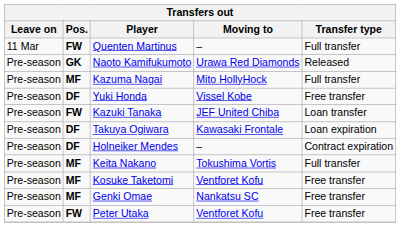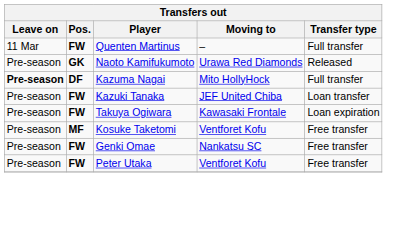(34, 79) normal -> (35, 79) bold
(73, 79) MF -> (76, 79) DF
- row: (120, 96)
(73, 130) DF -> (77, 113) FW
- row: (135, 146)
- row: (125, 163)
(73, 197) MF -> (77, 146) FW
